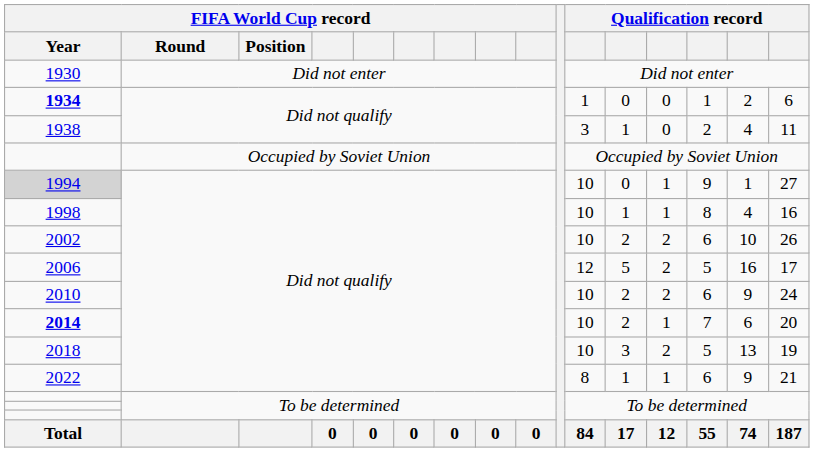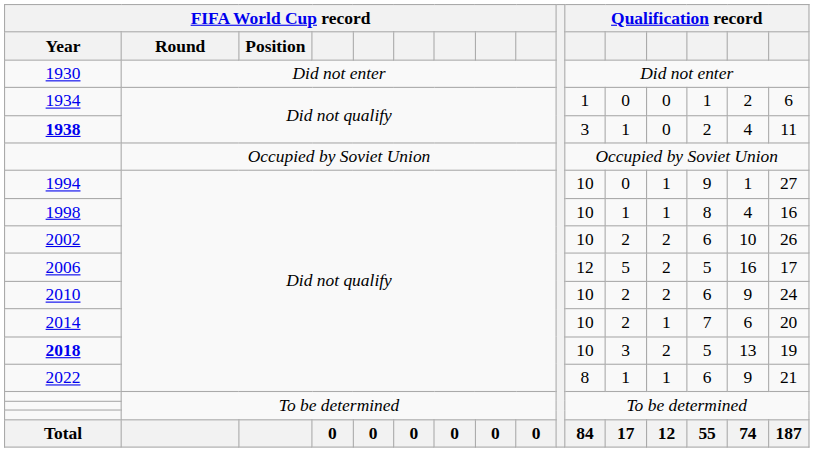(63, 101) bold -> (63, 101) normal
(63, 128) normal -> (63, 128) bold
(63, 184) lightgrey background -> (63, 184) no background
(63, 322) bold -> (63, 322) normal
(63, 350) normal -> (63, 350) bold
